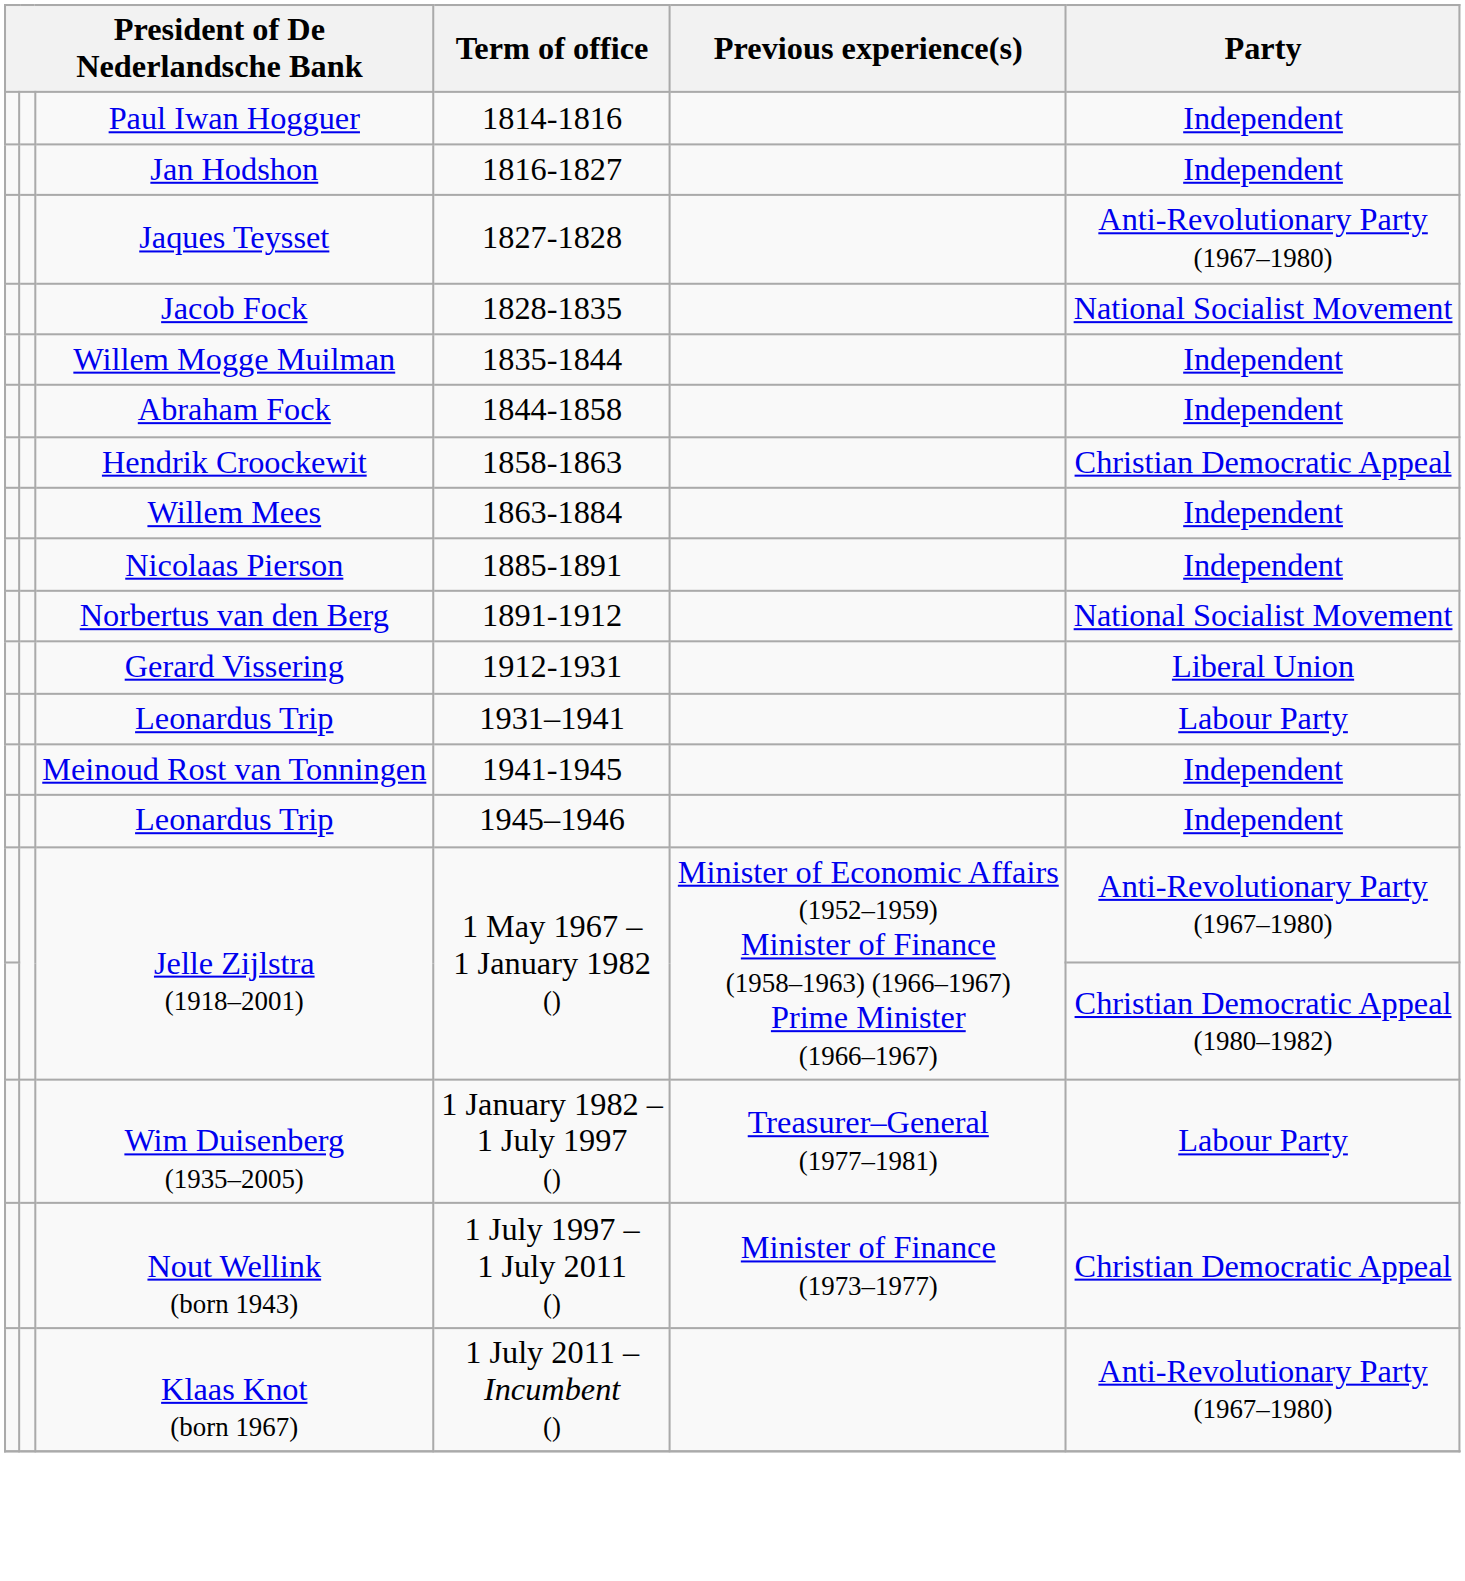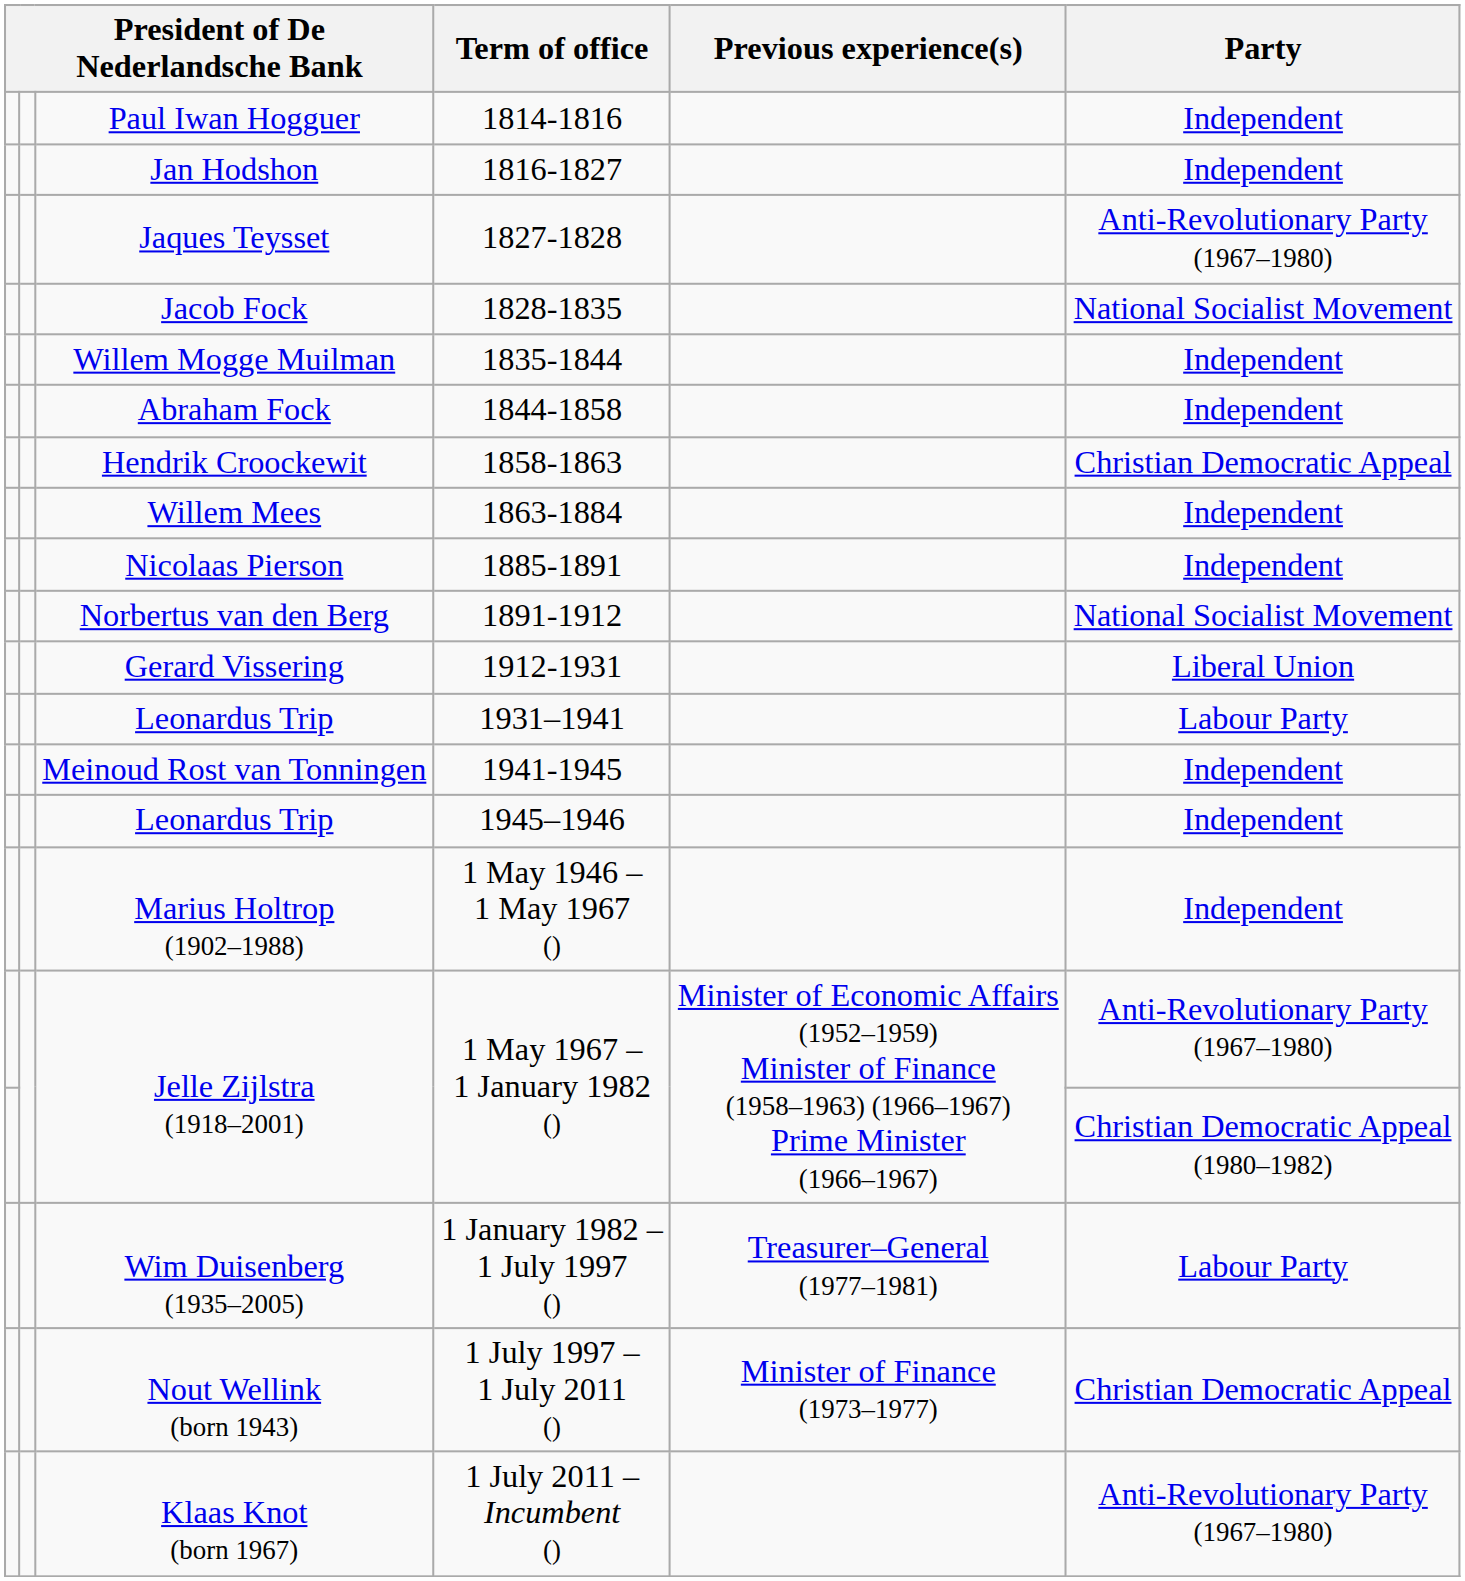+ row: (234, 926)
